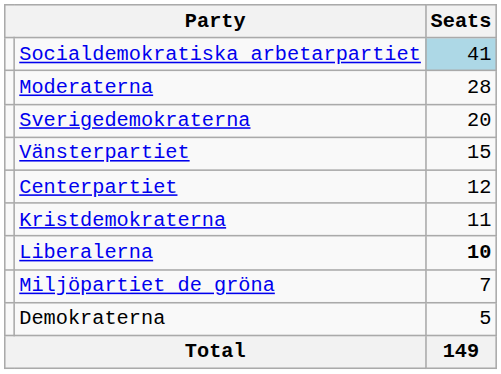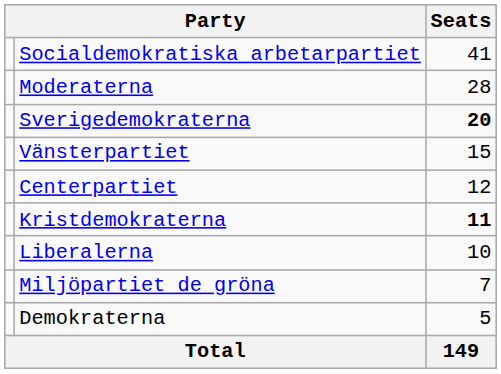(479, 54) lightblue background -> (479, 54) no background
(479, 120) normal -> (479, 120) bold
(479, 220) normal -> (479, 220) bold
(479, 253) bold -> (479, 253) normal
